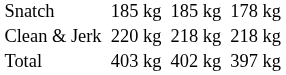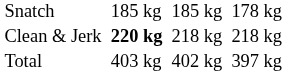(136, 36) normal -> (137, 36) bold
